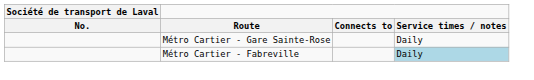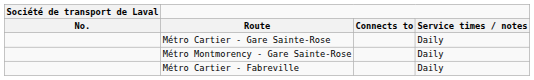+ row: (257, 54)
(410, 54) lightblue background -> (431, 68) no background
